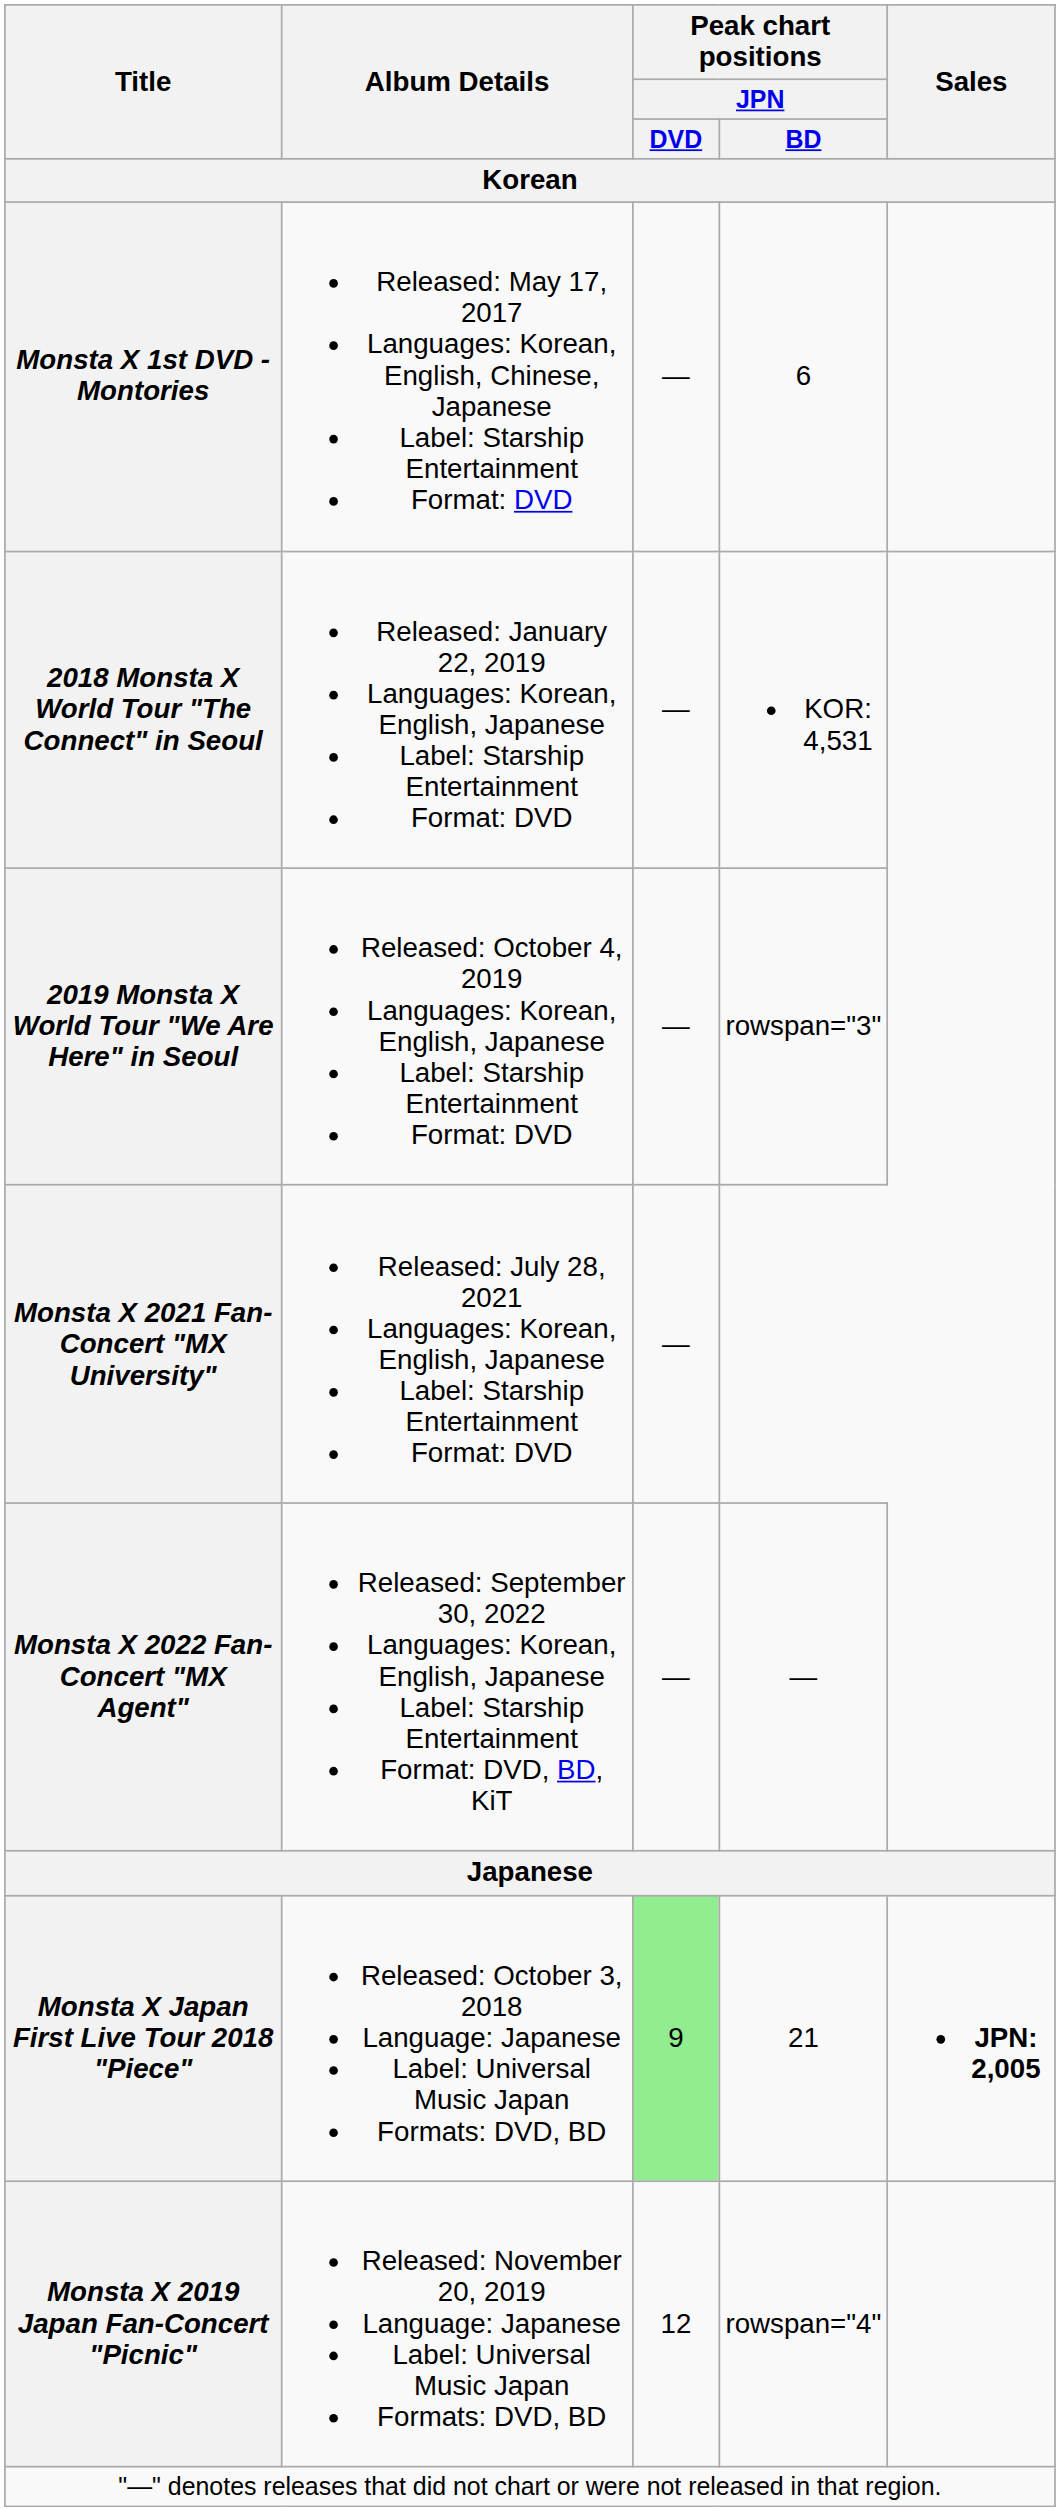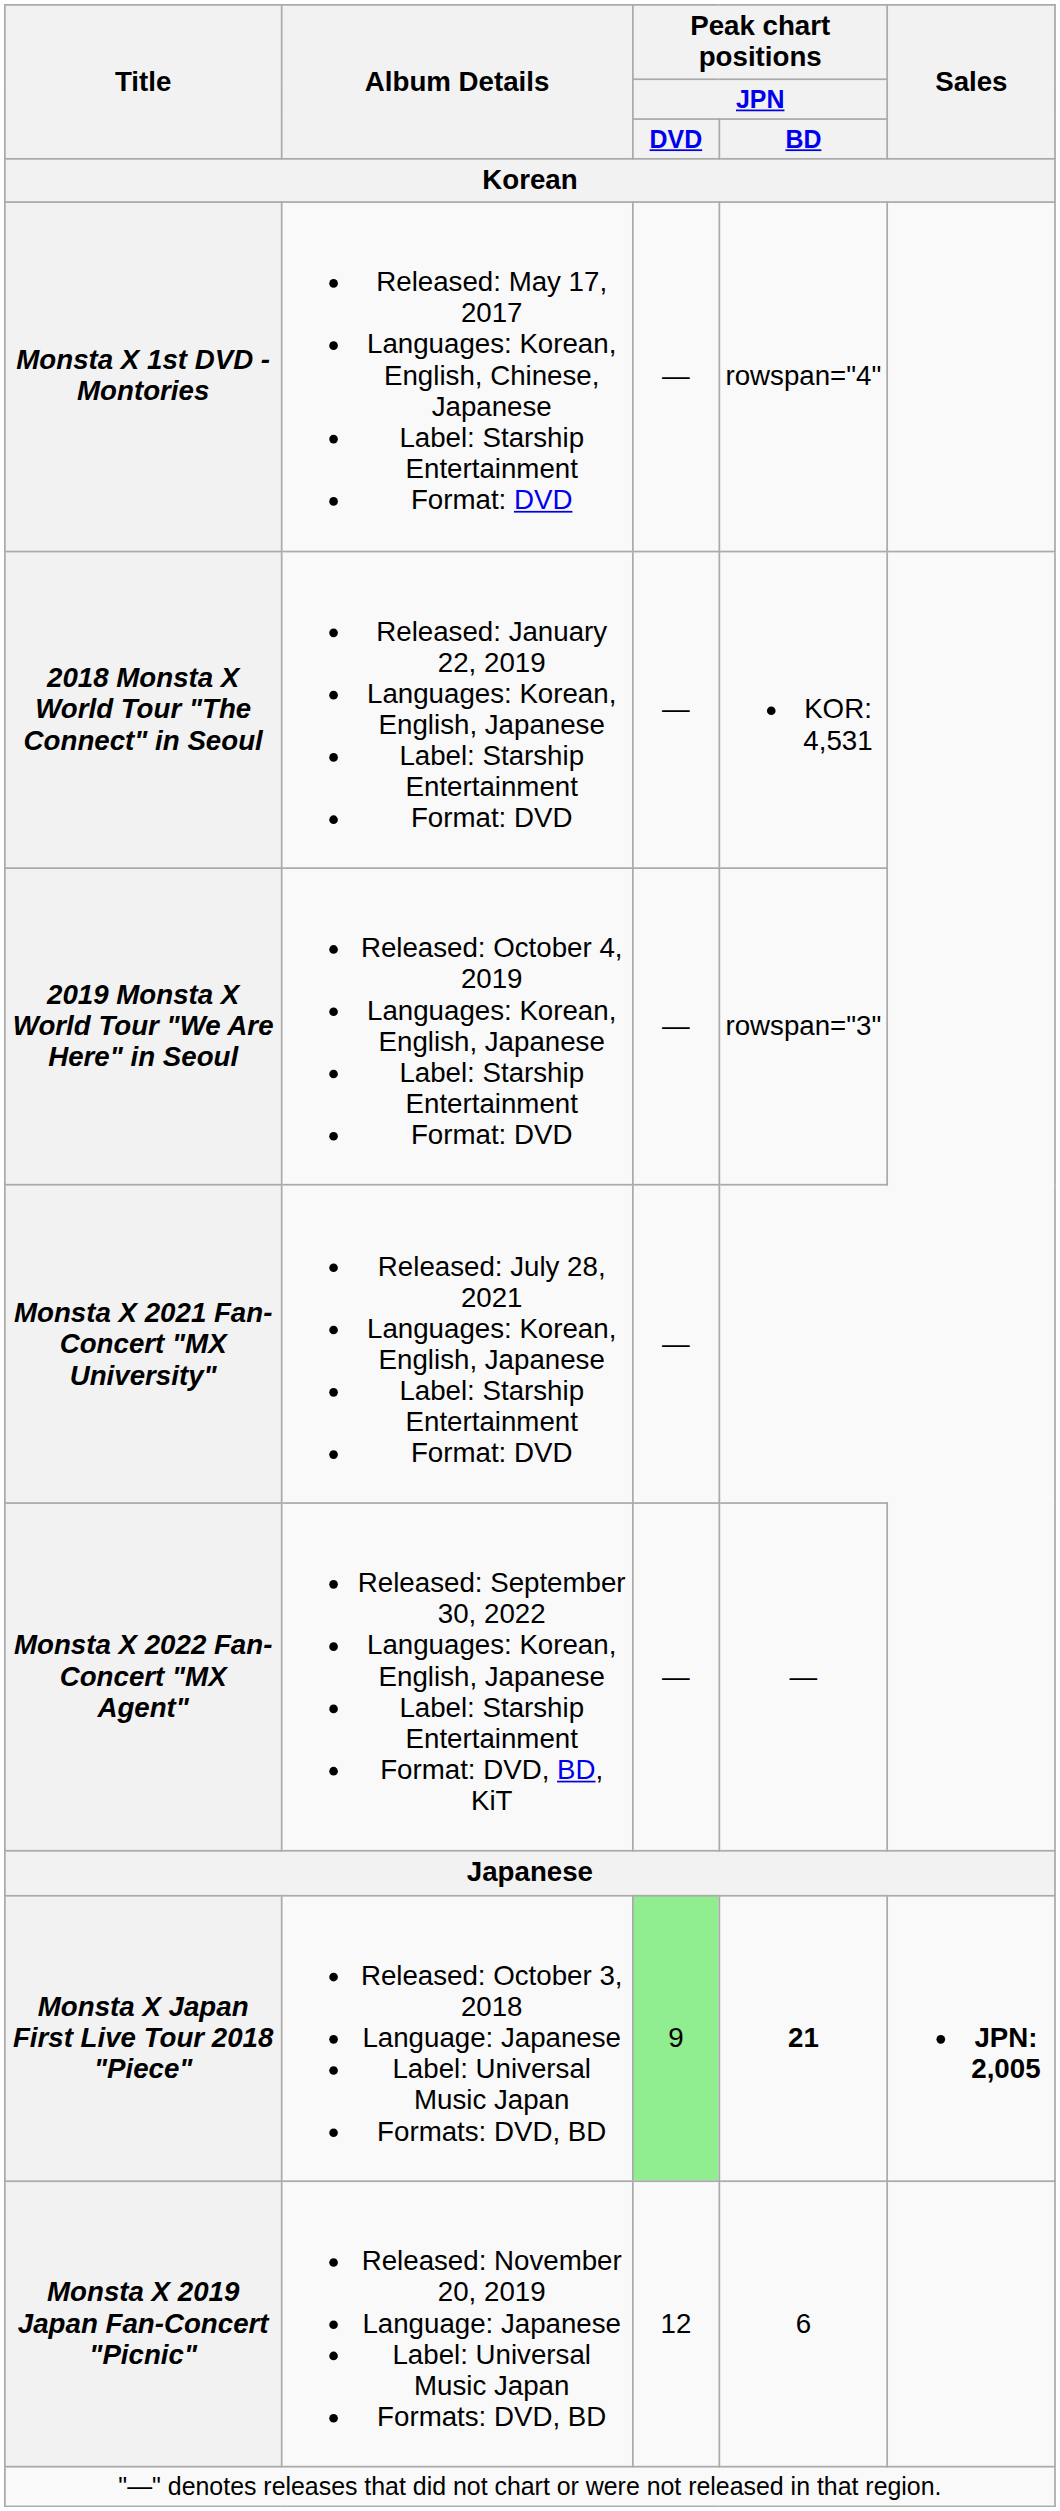(803, 376) 6 -> (803, 376) rowspan="4"
(803, 2037) normal -> (803, 2037) bold
(803, 2323) rowspan="4" -> (803, 2323) 6
